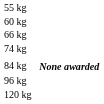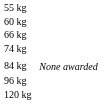(69, 66) bold -> (69, 66) normal
